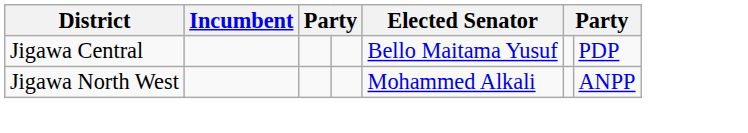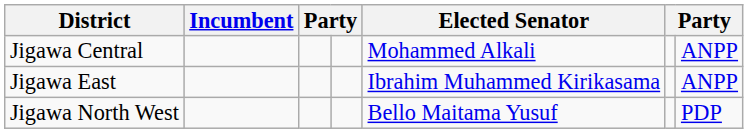(463, 51) Bello Maitama Yusuf -> (452, 51) Mohammed Alkali
(599, 51) PDP -> (709, 51) ANPP
+ row: (63, 82)
(452, 82) Mohammed Alkali -> (463, 113) Bello Maitama Yusuf
(607, 82) ANPP -> (701, 113) PDP
